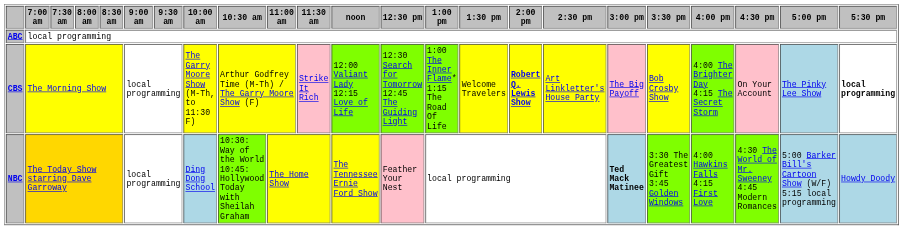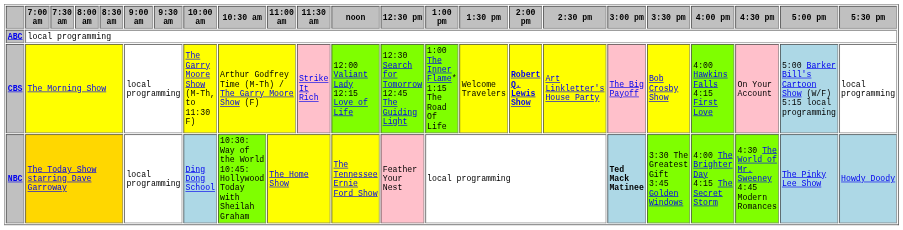(713, 89) 4:00 The Brighter Day 4:15 The Secret Storm -> (710, 89) 4:00 Hawkins Falls 4:15 First Love
(804, 89) The Pinky Lee Show -> (809, 89) 5:00 Barker Bill's Cartoon Show (W/F) 5:15 local programming
(868, 89) bold -> (868, 89) normal
(710, 179) 4:00 Hawkins Falls 4:15 First Love -> (713, 179) 4:00 The Brighter Day 4:15 The Secret Storm
(809, 179) 5:00 Barker Bill's Cartoon Show (W/F) 5:15 local programming -> (804, 179) The Pinky Lee Show
